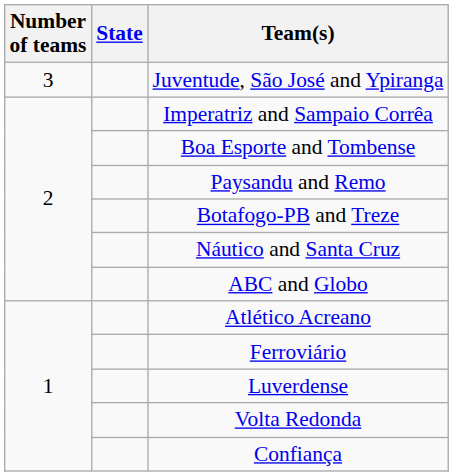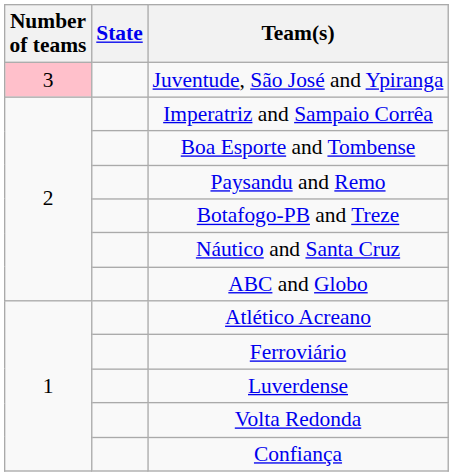(48, 79) no background -> (48, 79) pink background
